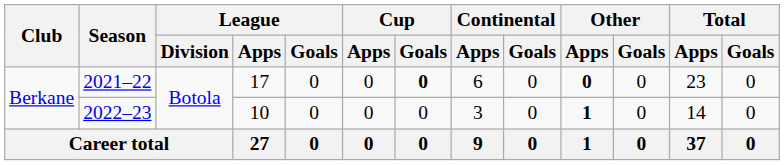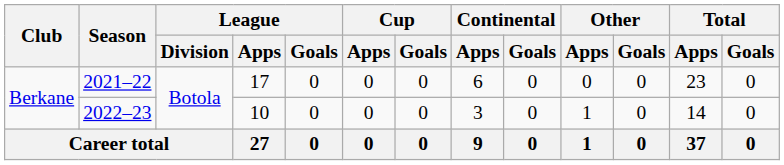(423, 81) bold -> (423, 81) normal
(587, 81) bold -> (587, 81) normal
(587, 112) bold -> (587, 112) normal
